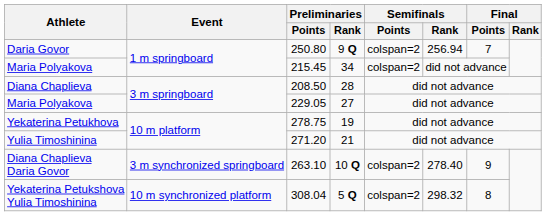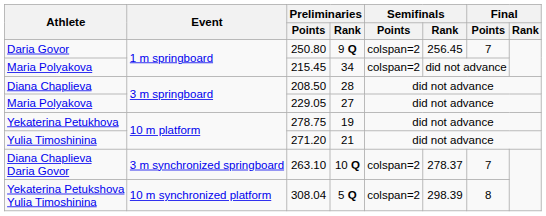(445, 49) 256.94 -> (445, 49) 256.45
(445, 165) 278.40 -> (445, 165) 278.37
(488, 165) 9 -> (488, 165) 7
(445, 196) 298.32 -> (445, 196) 298.39
